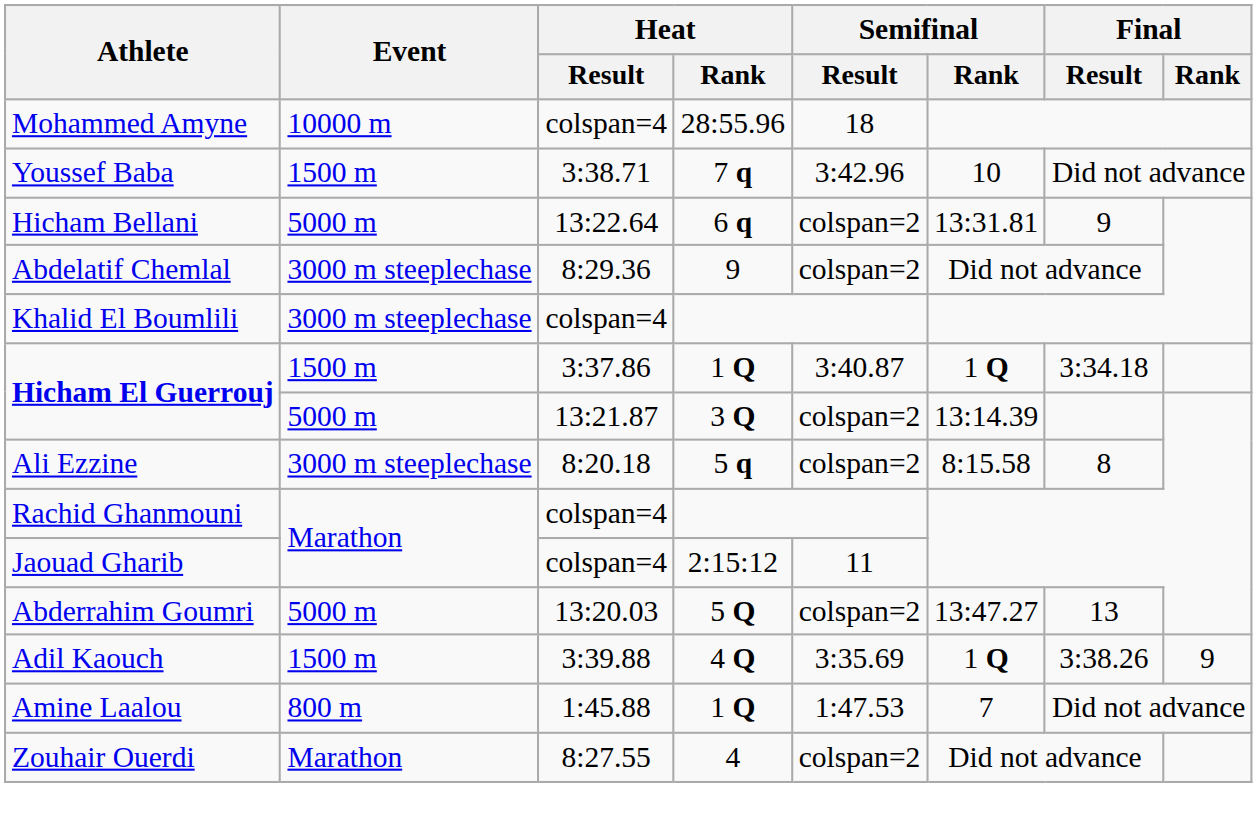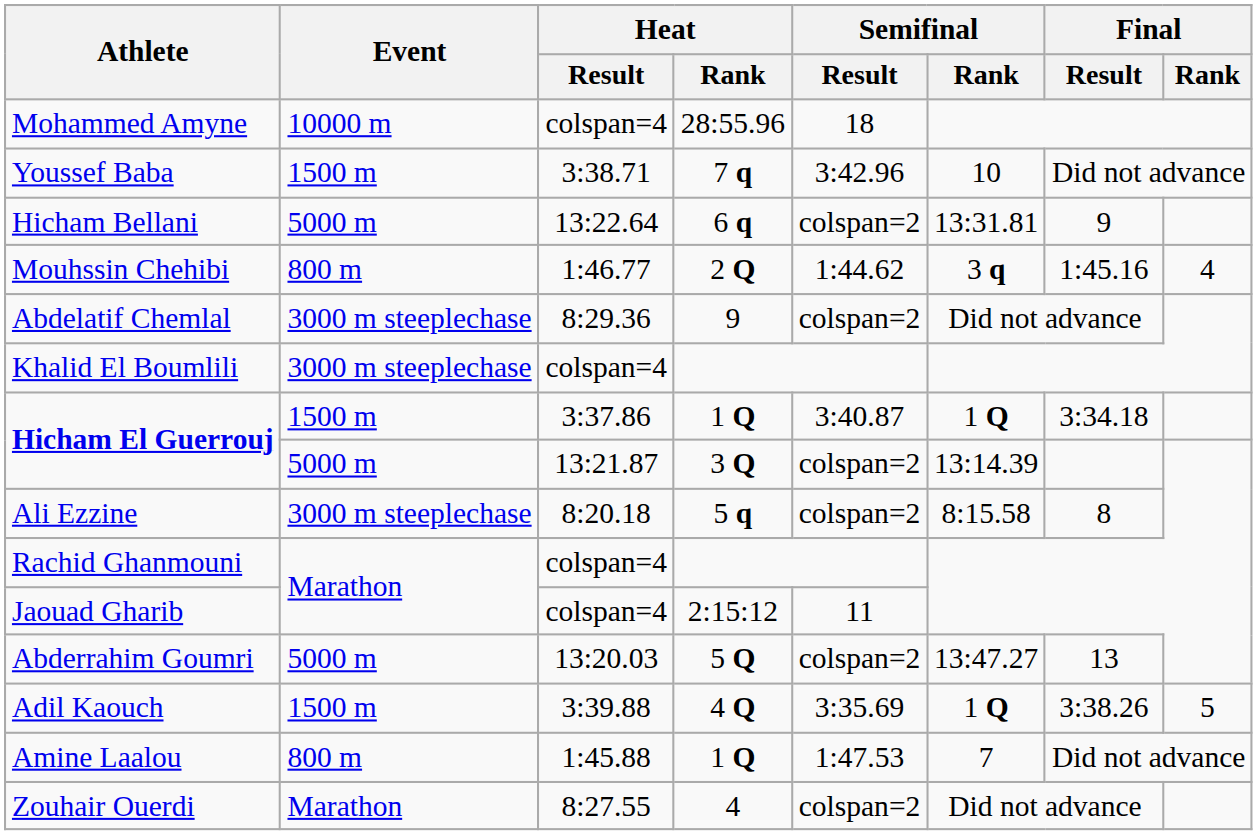+ row: (121, 270)
(1207, 659) 9 -> (1207, 708) 5
